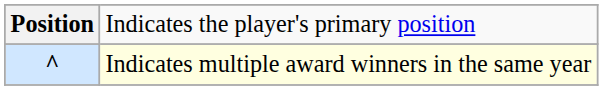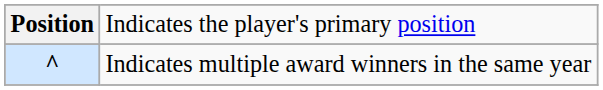(348, 64) lightyellow background -> (348, 64) no background
